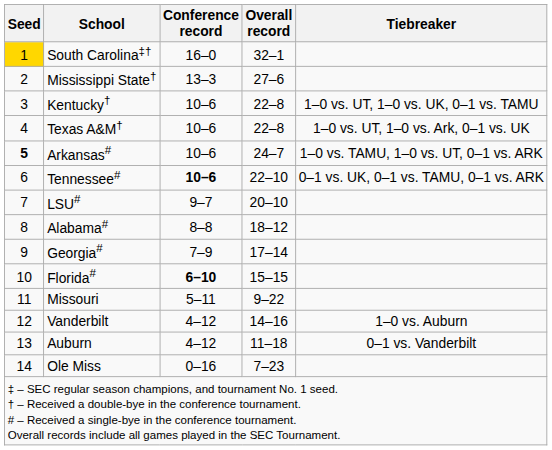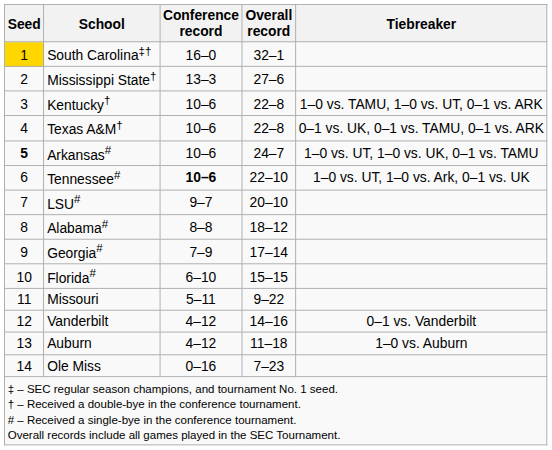(421, 104) 1–0 vs. UT, 1–0 vs. UK, 0–1 vs. TAMU -> (421, 104) 1–0 vs. TAMU, 1–0 vs. UT, 0–1 vs. ARK
(421, 128) 1–0 vs. UT, 1–0 vs. Ark, 0–1 vs. UK -> (421, 128) 0–1 vs. UK, 0–1 vs. TAMU, 0–1 vs. ARK
(421, 153) 1–0 vs. TAMU, 1–0 vs. UT, 0–1 vs. ARK -> (421, 153) 1–0 vs. UT, 1–0 vs. UK, 0–1 vs. TAMU
(421, 178) 0–1 vs. UK, 0–1 vs. TAMU, 0–1 vs. ARK -> (421, 178) 1–0 vs. UT, 1–0 vs. Ark, 0–1 vs. UK
(201, 277) bold -> (201, 277) normal
(421, 322) 1–0 vs. Auburn -> (421, 322) 0–1 vs. Vanderbilt
(421, 344) 0–1 vs. Vanderbilt -> (421, 344) 1–0 vs. Auburn
